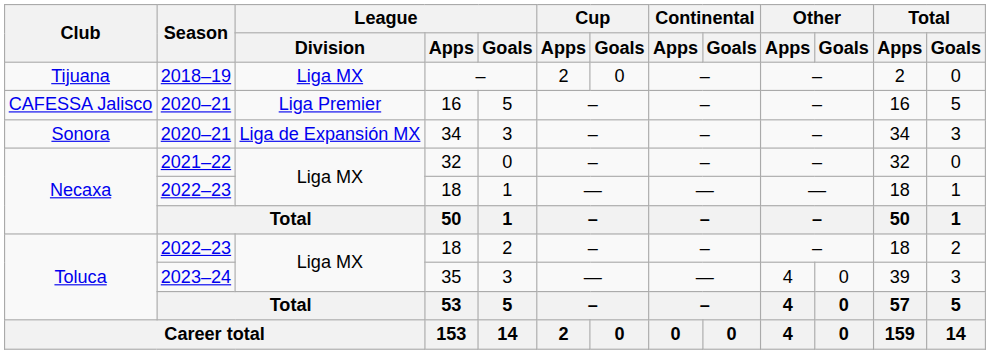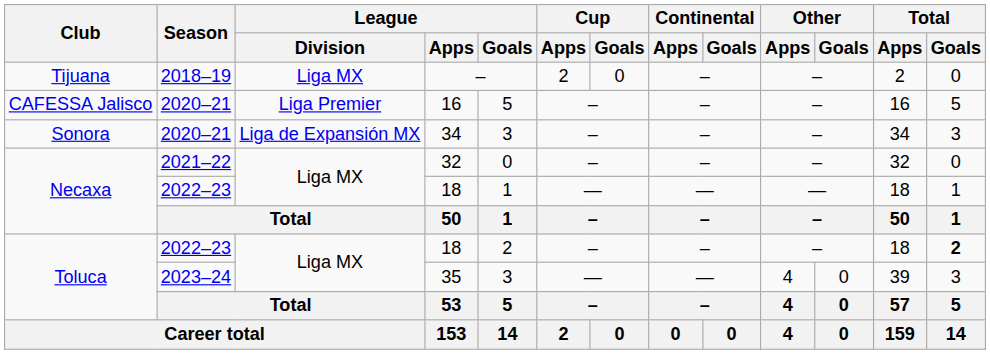(956, 248) normal -> (956, 248) bold
